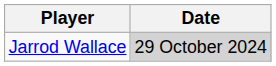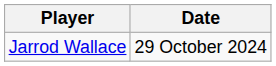(201, 46) lightgrey background -> (201, 46) no background
